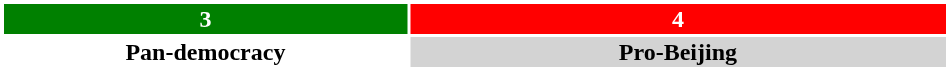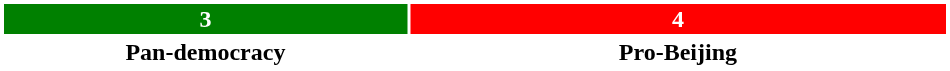(678, 51) lightgrey background -> (678, 51) no background
